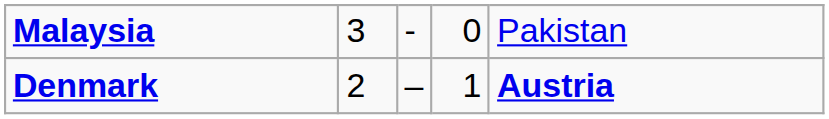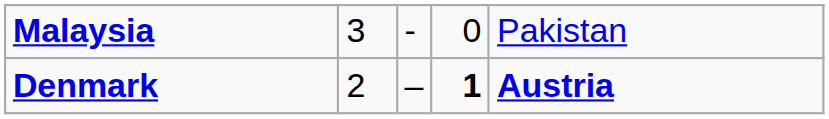(472, 85) normal -> (472, 85) bold
